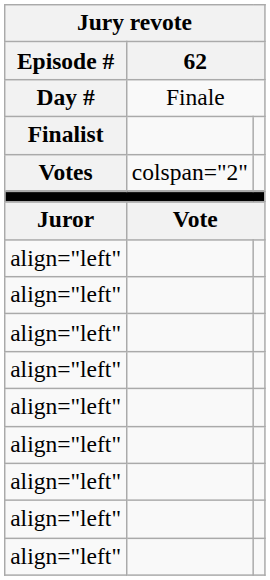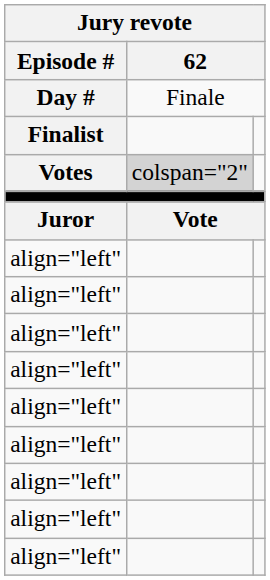(190, 172) no background -> (190, 172) lightgrey background
